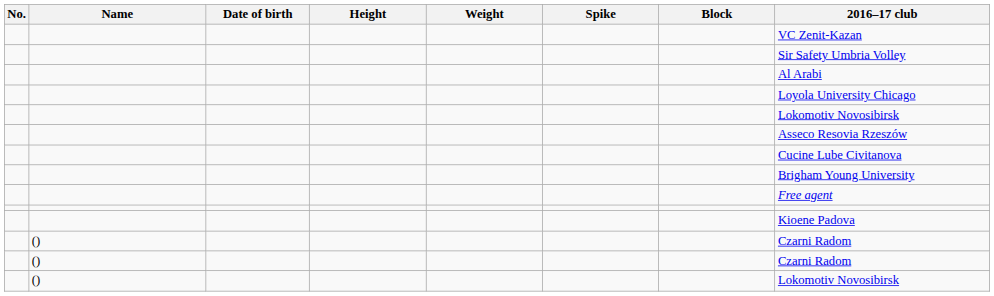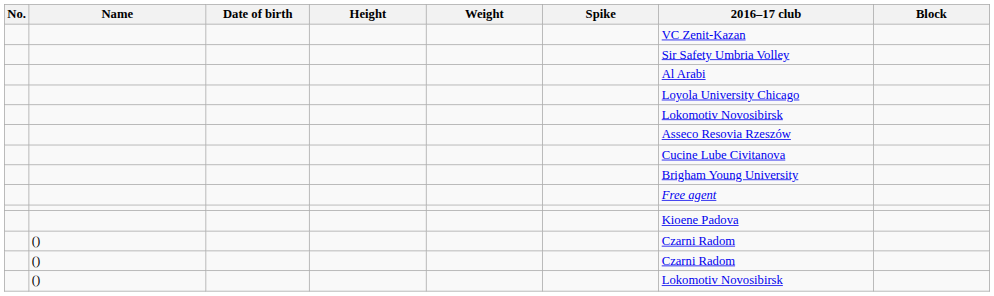columns swapped: (717, 14) <-> (882, 14)
